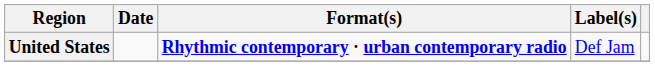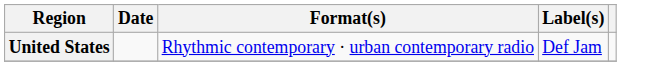(364, 46) bold -> (348, 46) normal
